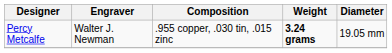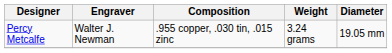(300, 34) bold -> (301, 34) normal
